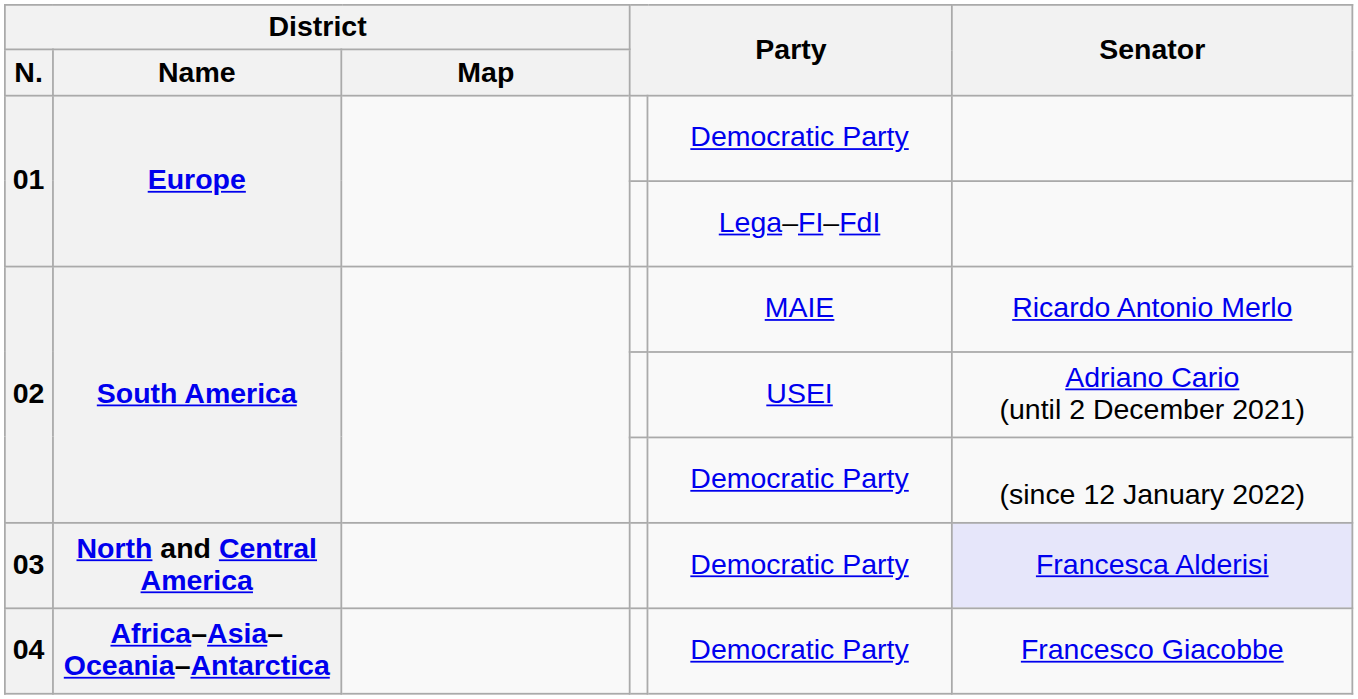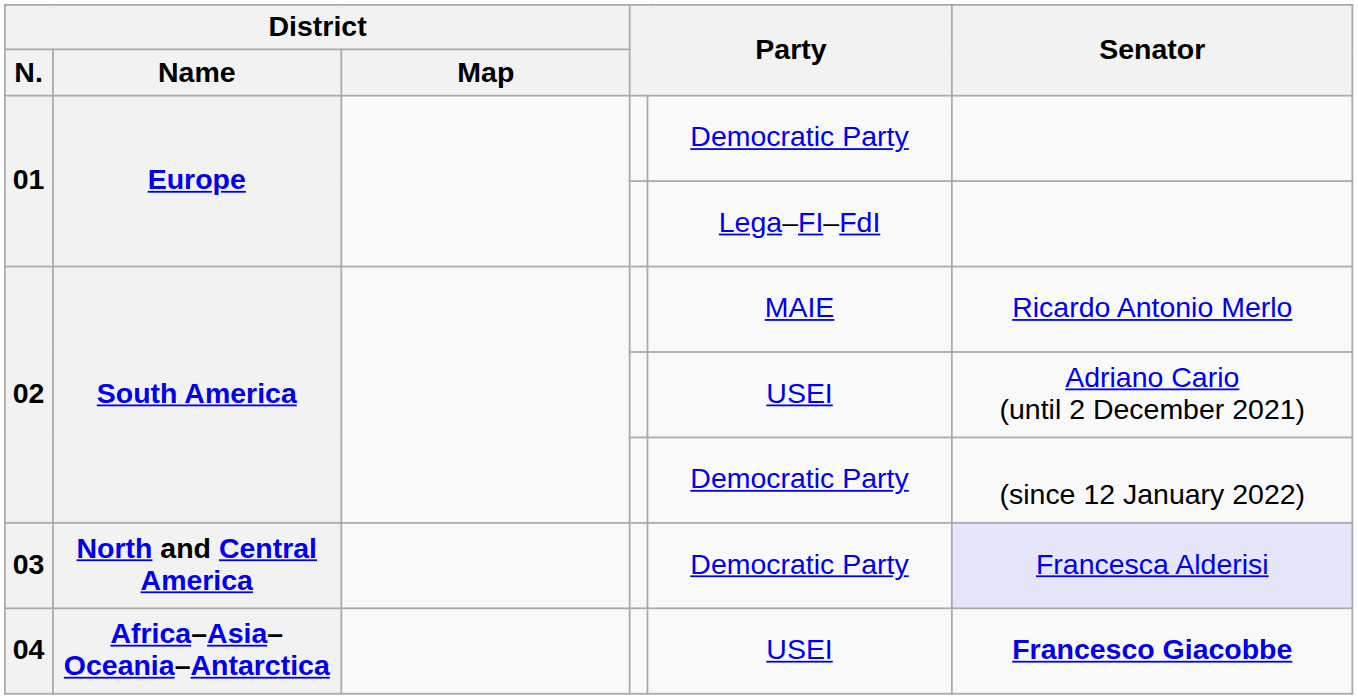(800, 650) Democratic Party -> (800, 650) USEI
(1152, 650) normal -> (1152, 650) bold
